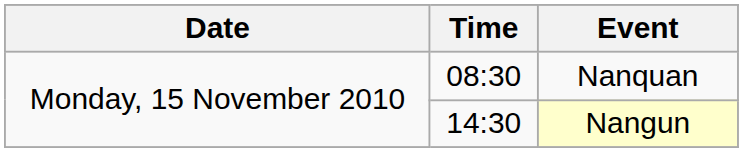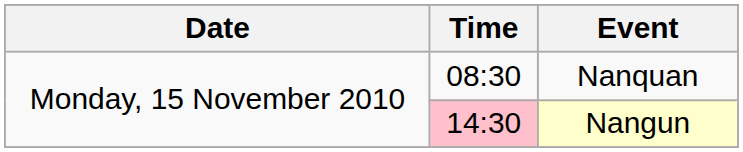(484, 123) no background -> (484, 123) pink background
